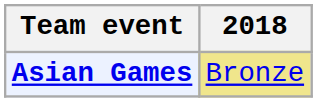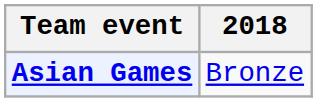(255, 74) khaki background -> (255, 74) no background
